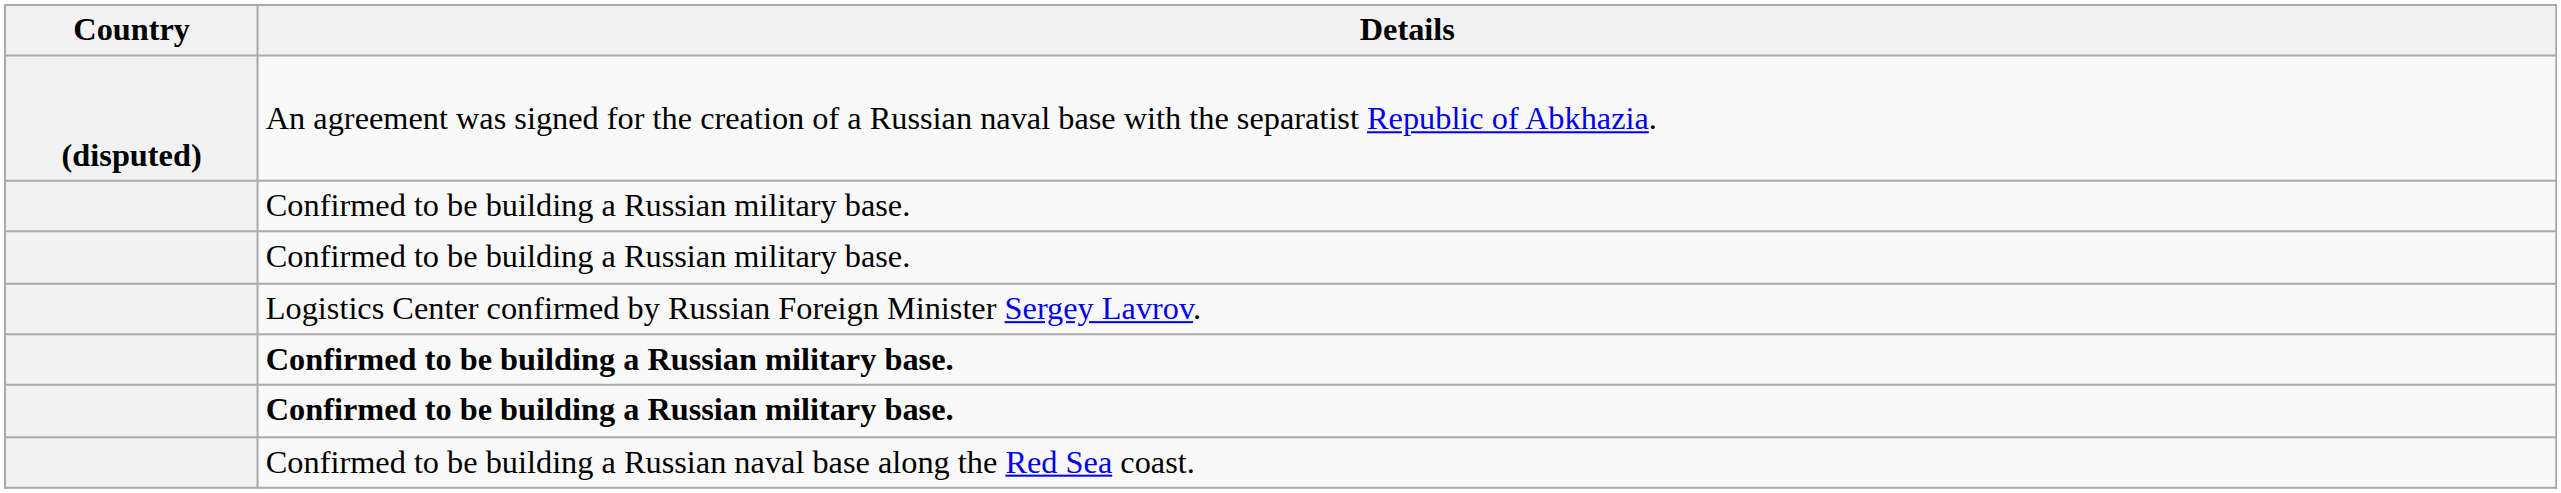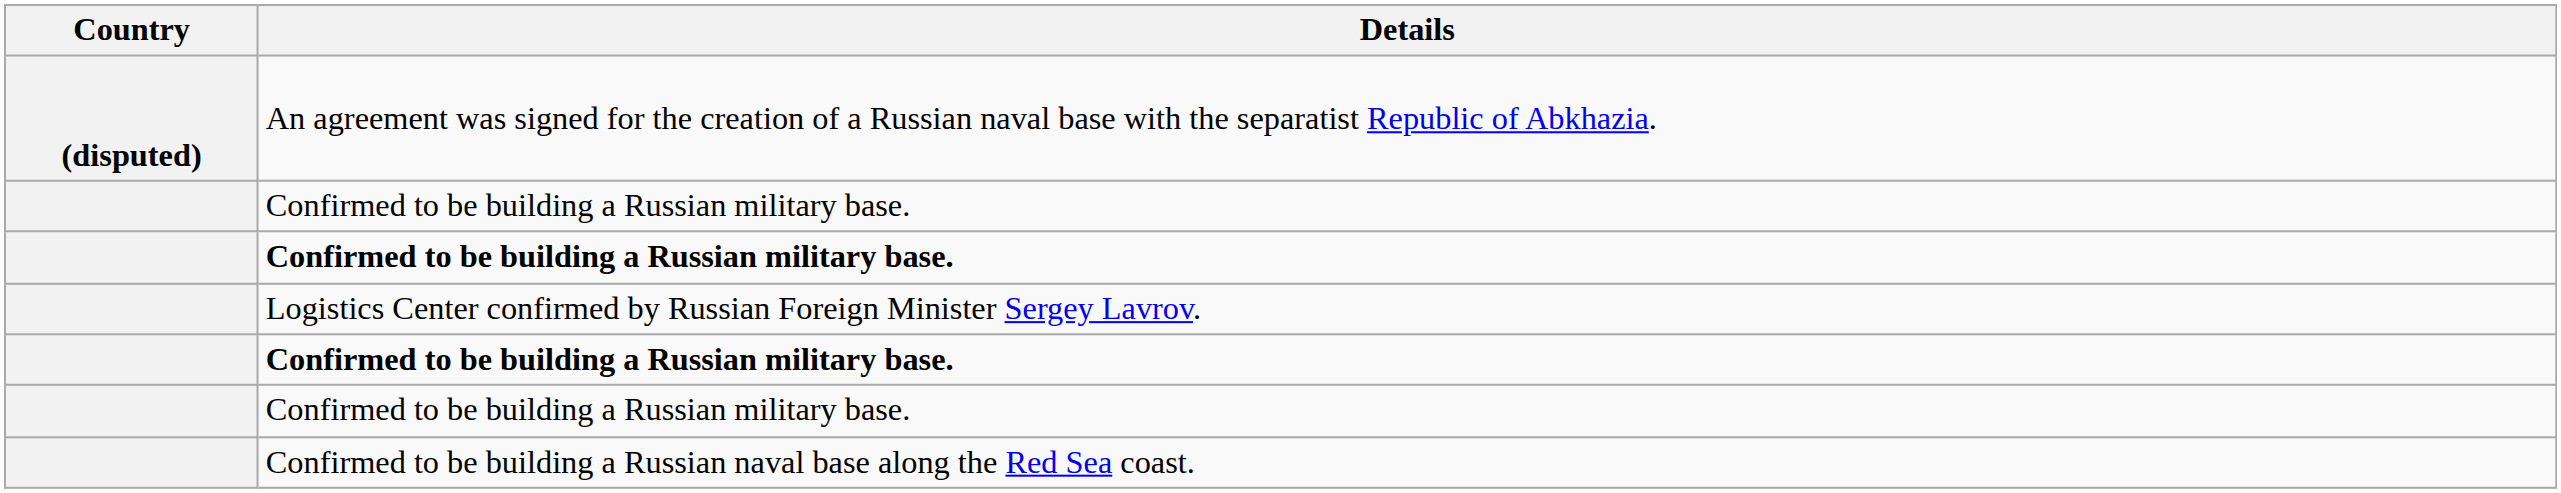(588, 256) normal -> (610, 256) bold
(610, 410) bold -> (588, 410) normal
